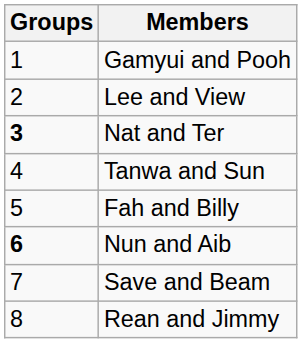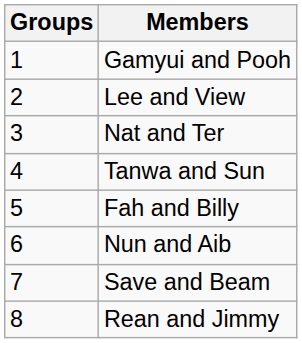(17, 134) bold -> (17, 134) normal
(17, 245) bold -> (17, 245) normal
